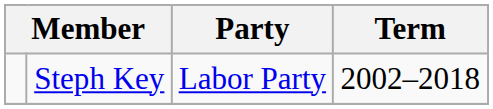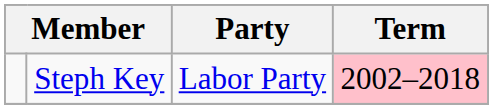(410, 78) no background -> (410, 78) pink background
